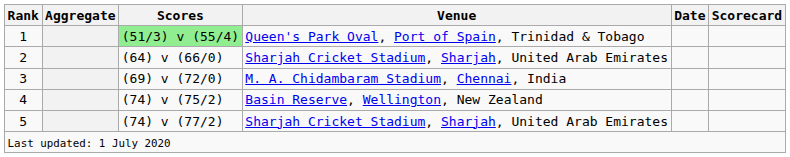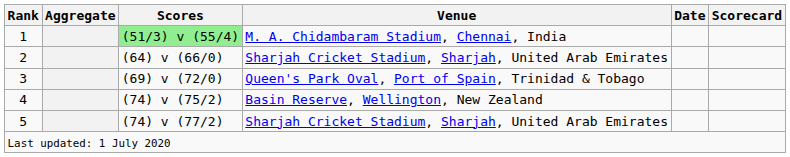(445, 36) Queen's Park Oval, Port of Spain, Trinidad & Tobago -> (406, 36) M. A. Chidambaram Stadium, Chennai, India
(406, 79) M. A. Chidambaram Stadium, Chennai, India -> (445, 79) Queen's Park Oval, Port of Spain, Trinidad & Tobago
